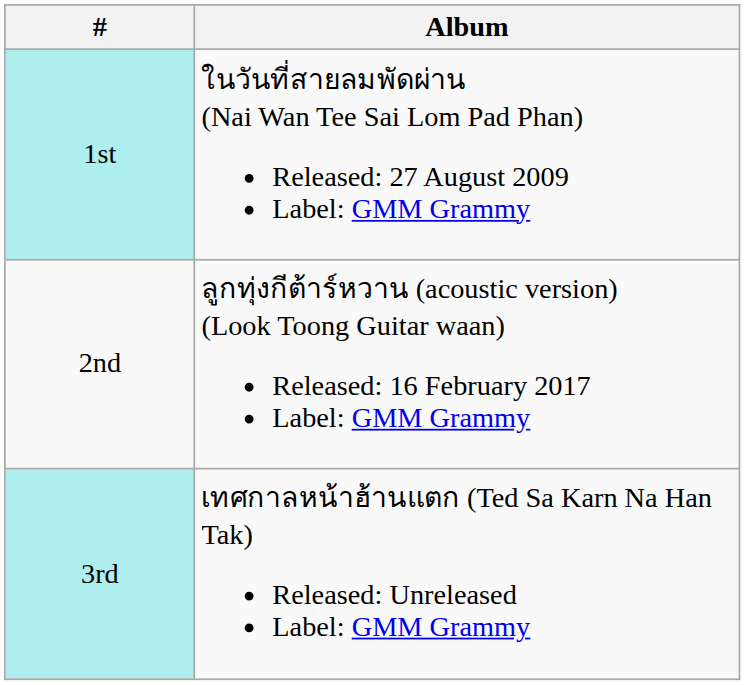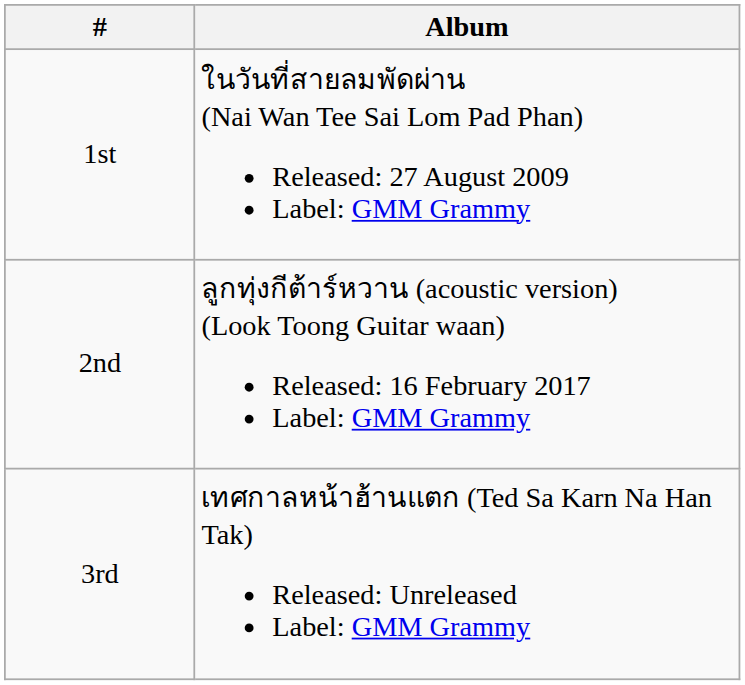(100, 154) paleturquoise background -> (100, 154) no background
(100, 573) paleturquoise background -> (100, 573) no background
